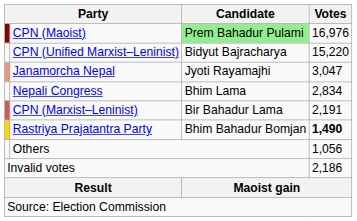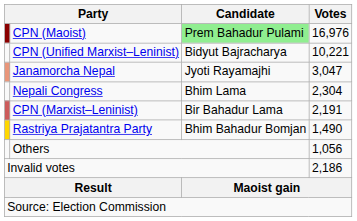(331, 52) 15,220 -> (331, 52) 10,221
(327, 91) 2,834 -> (327, 91) 2,304
(327, 129) bold -> (327, 129) normal
